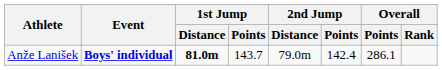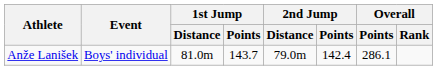(128, 55) bold -> (126, 55) normal
(202, 55) bold -> (197, 55) normal
